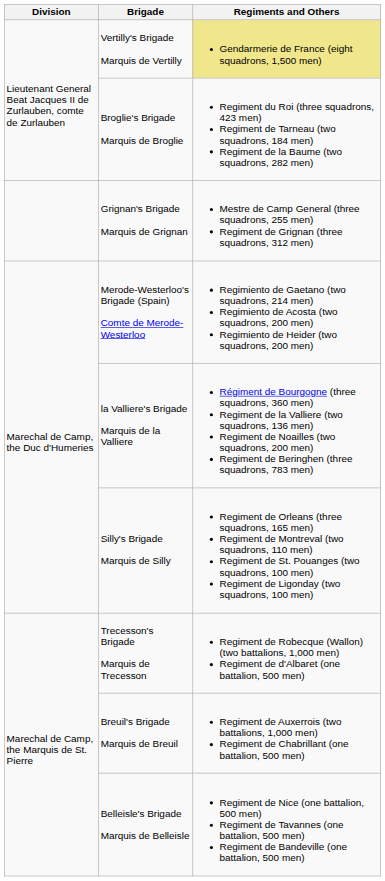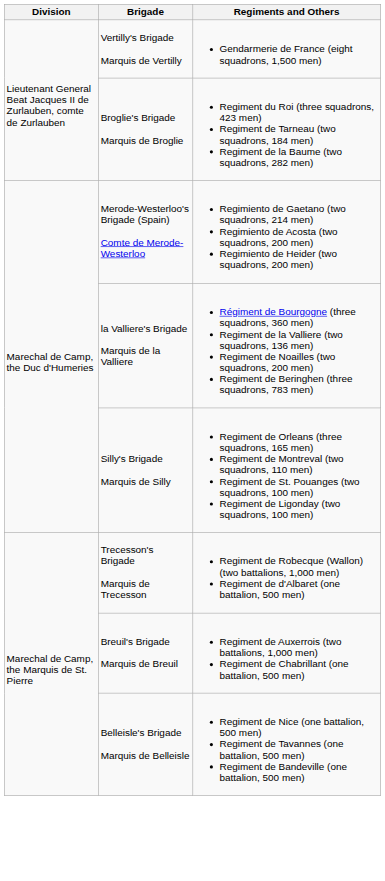(287, 55) khaki background -> (287, 55) no background
- row: (144, 220)
